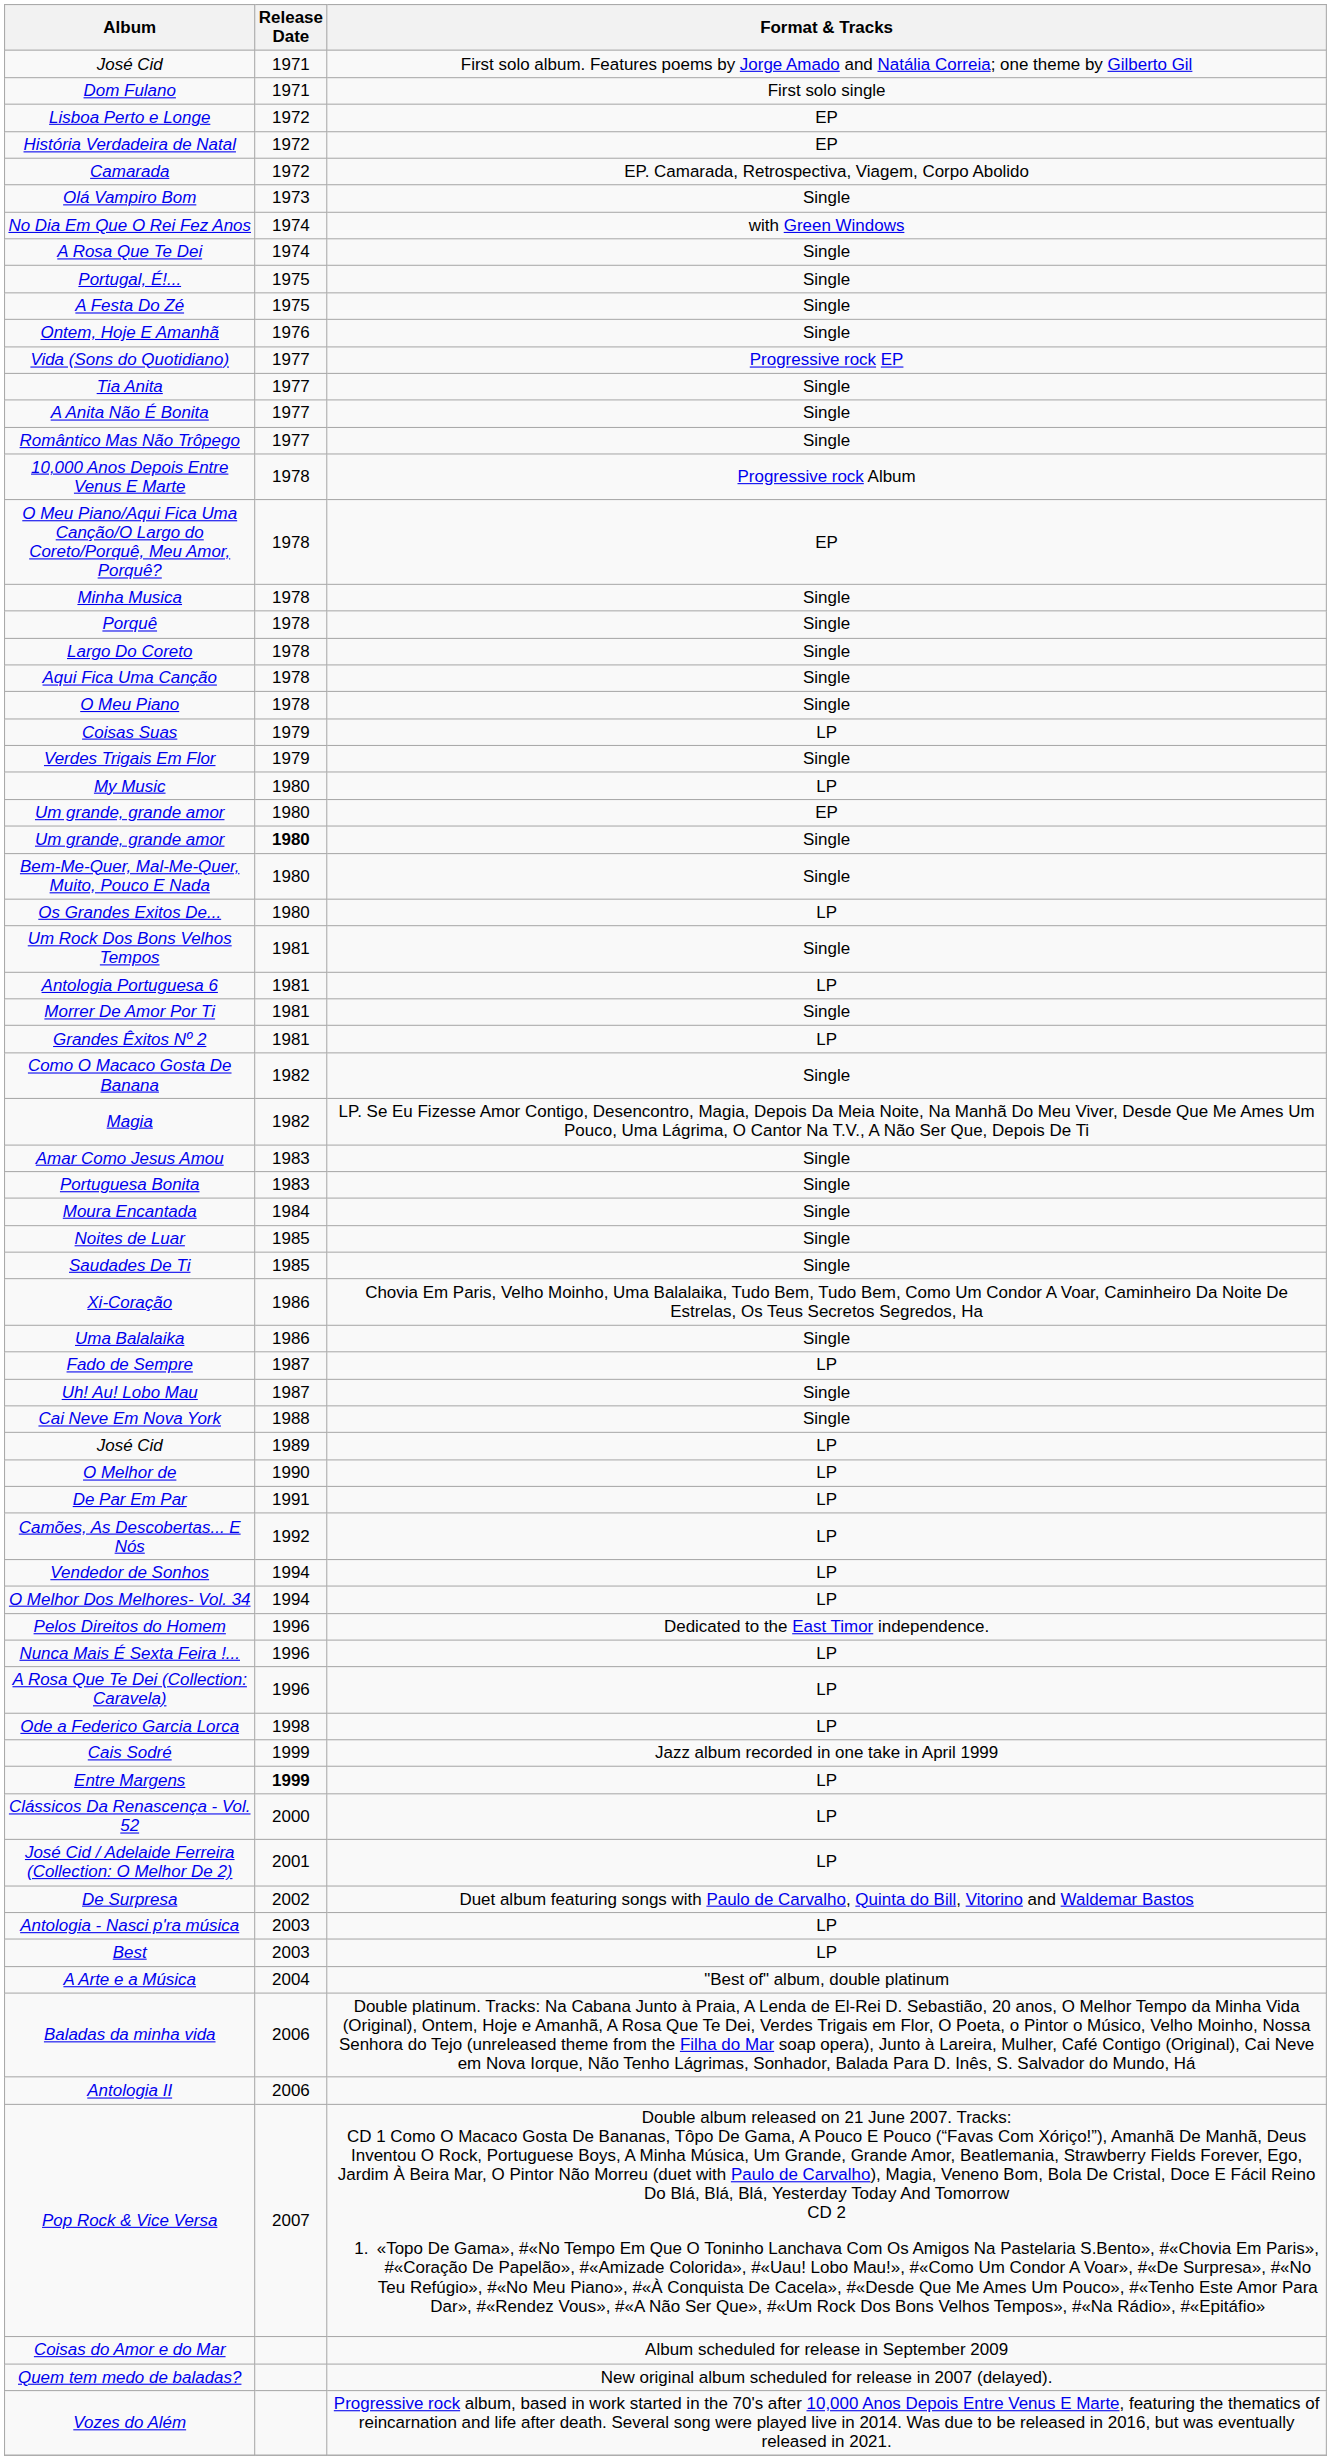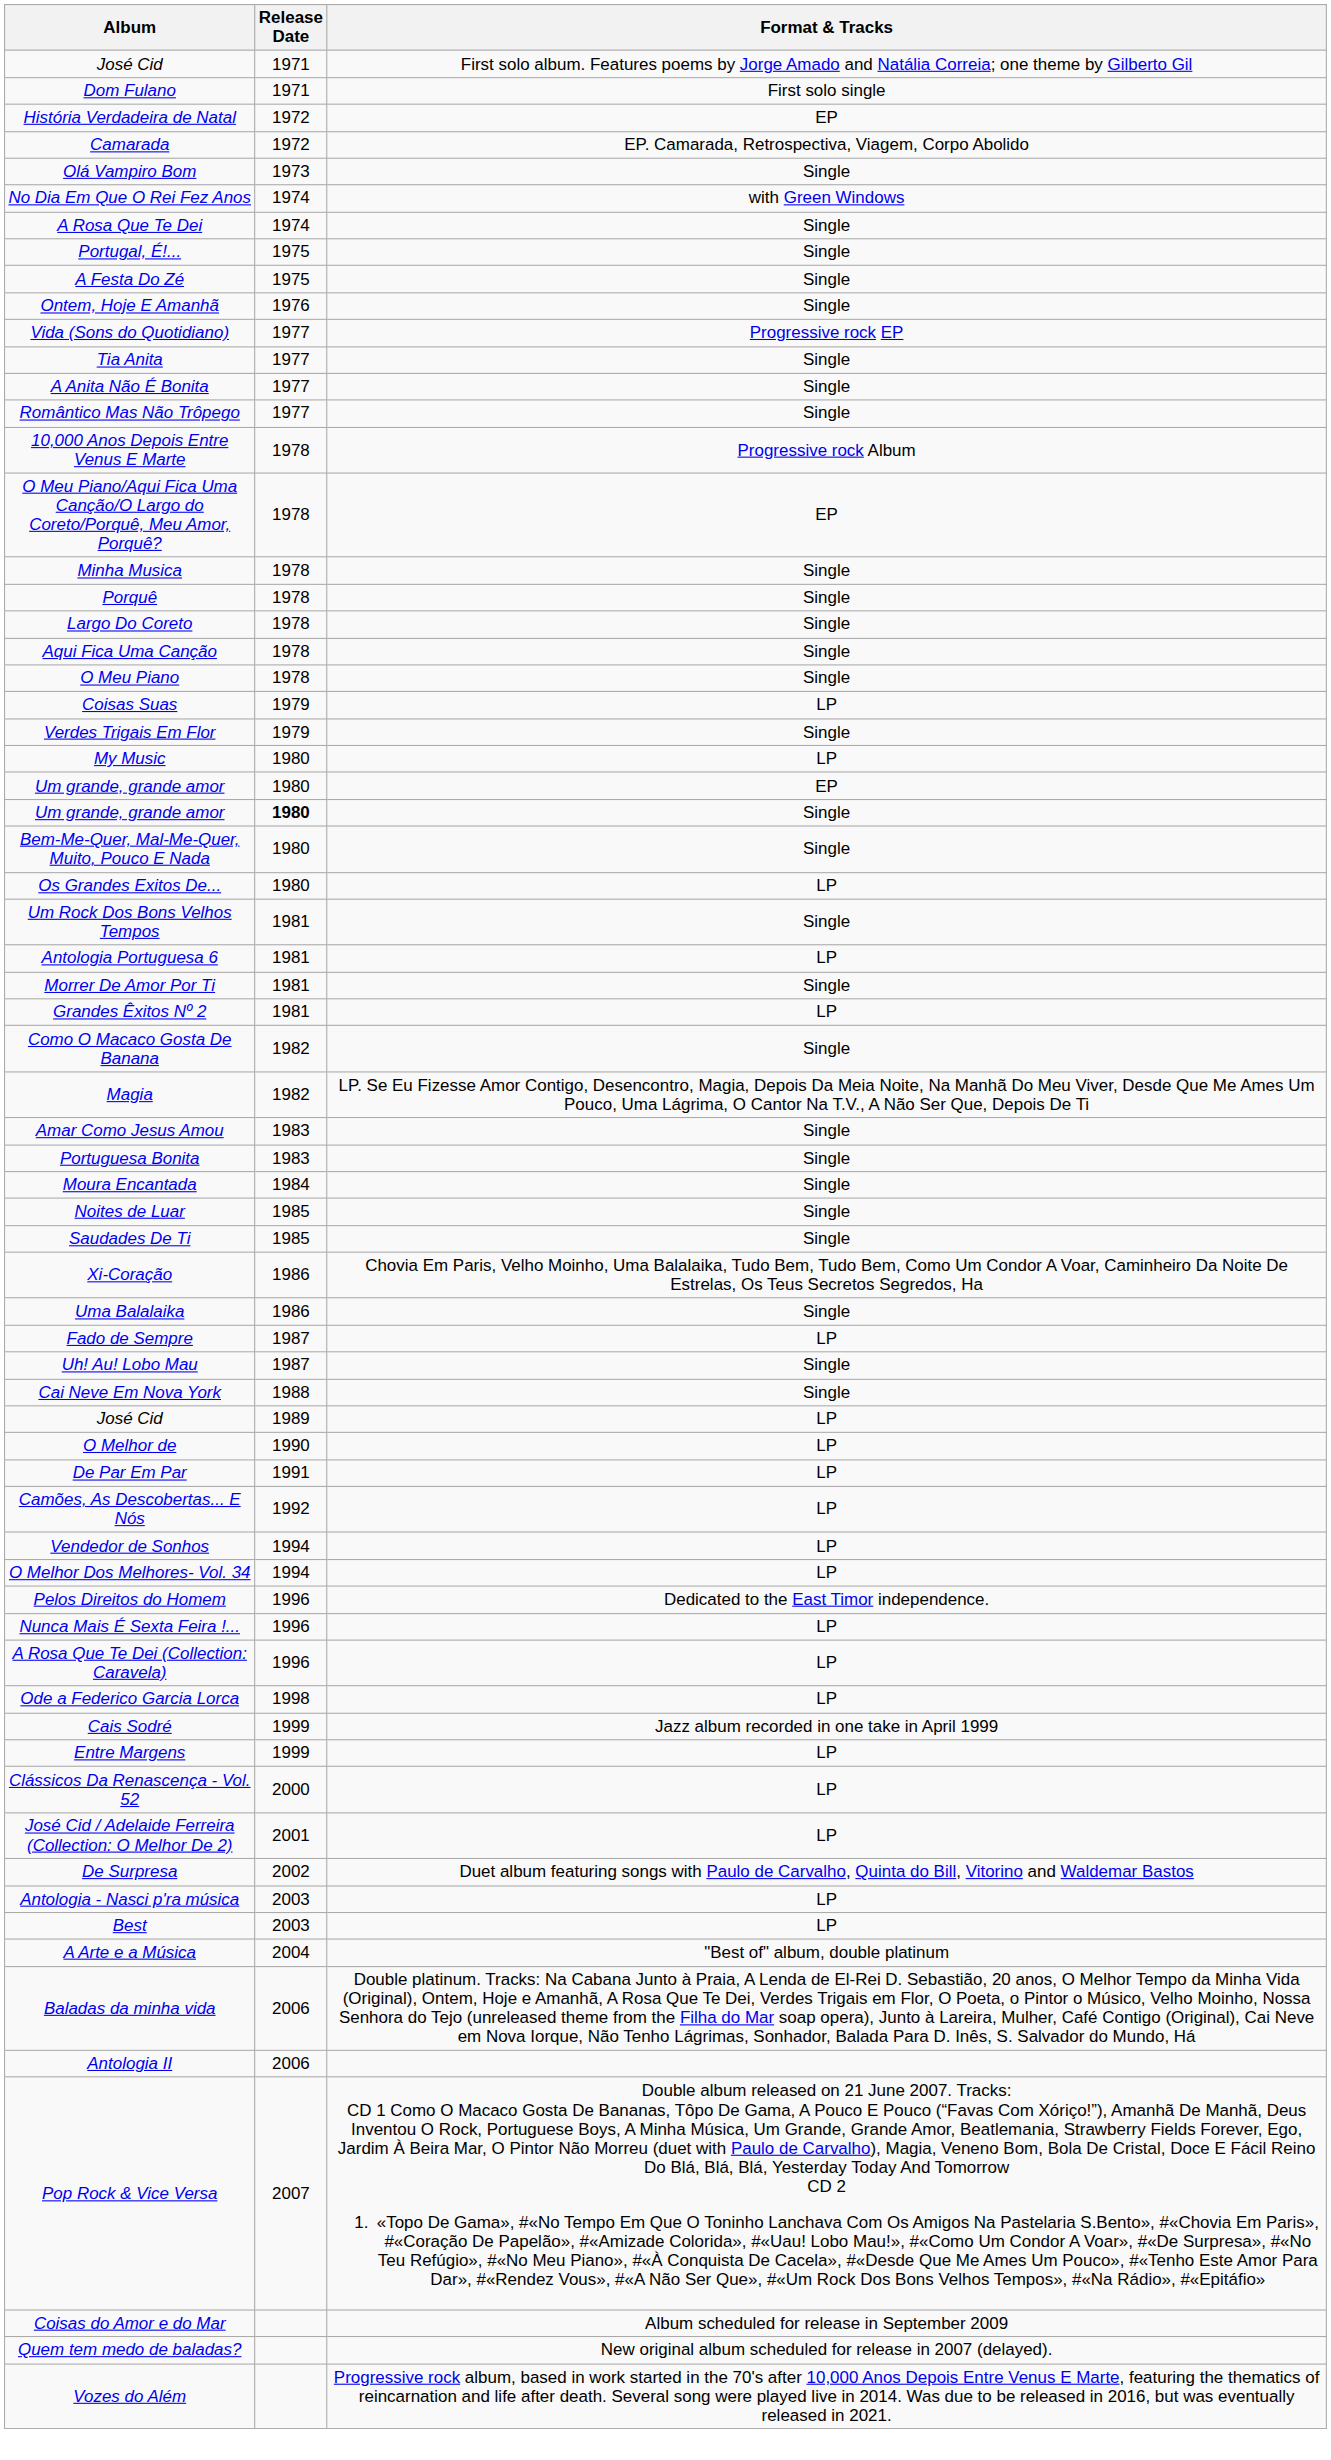- row: (130, 117)
(291, 1780) bold -> (291, 1753) normal
